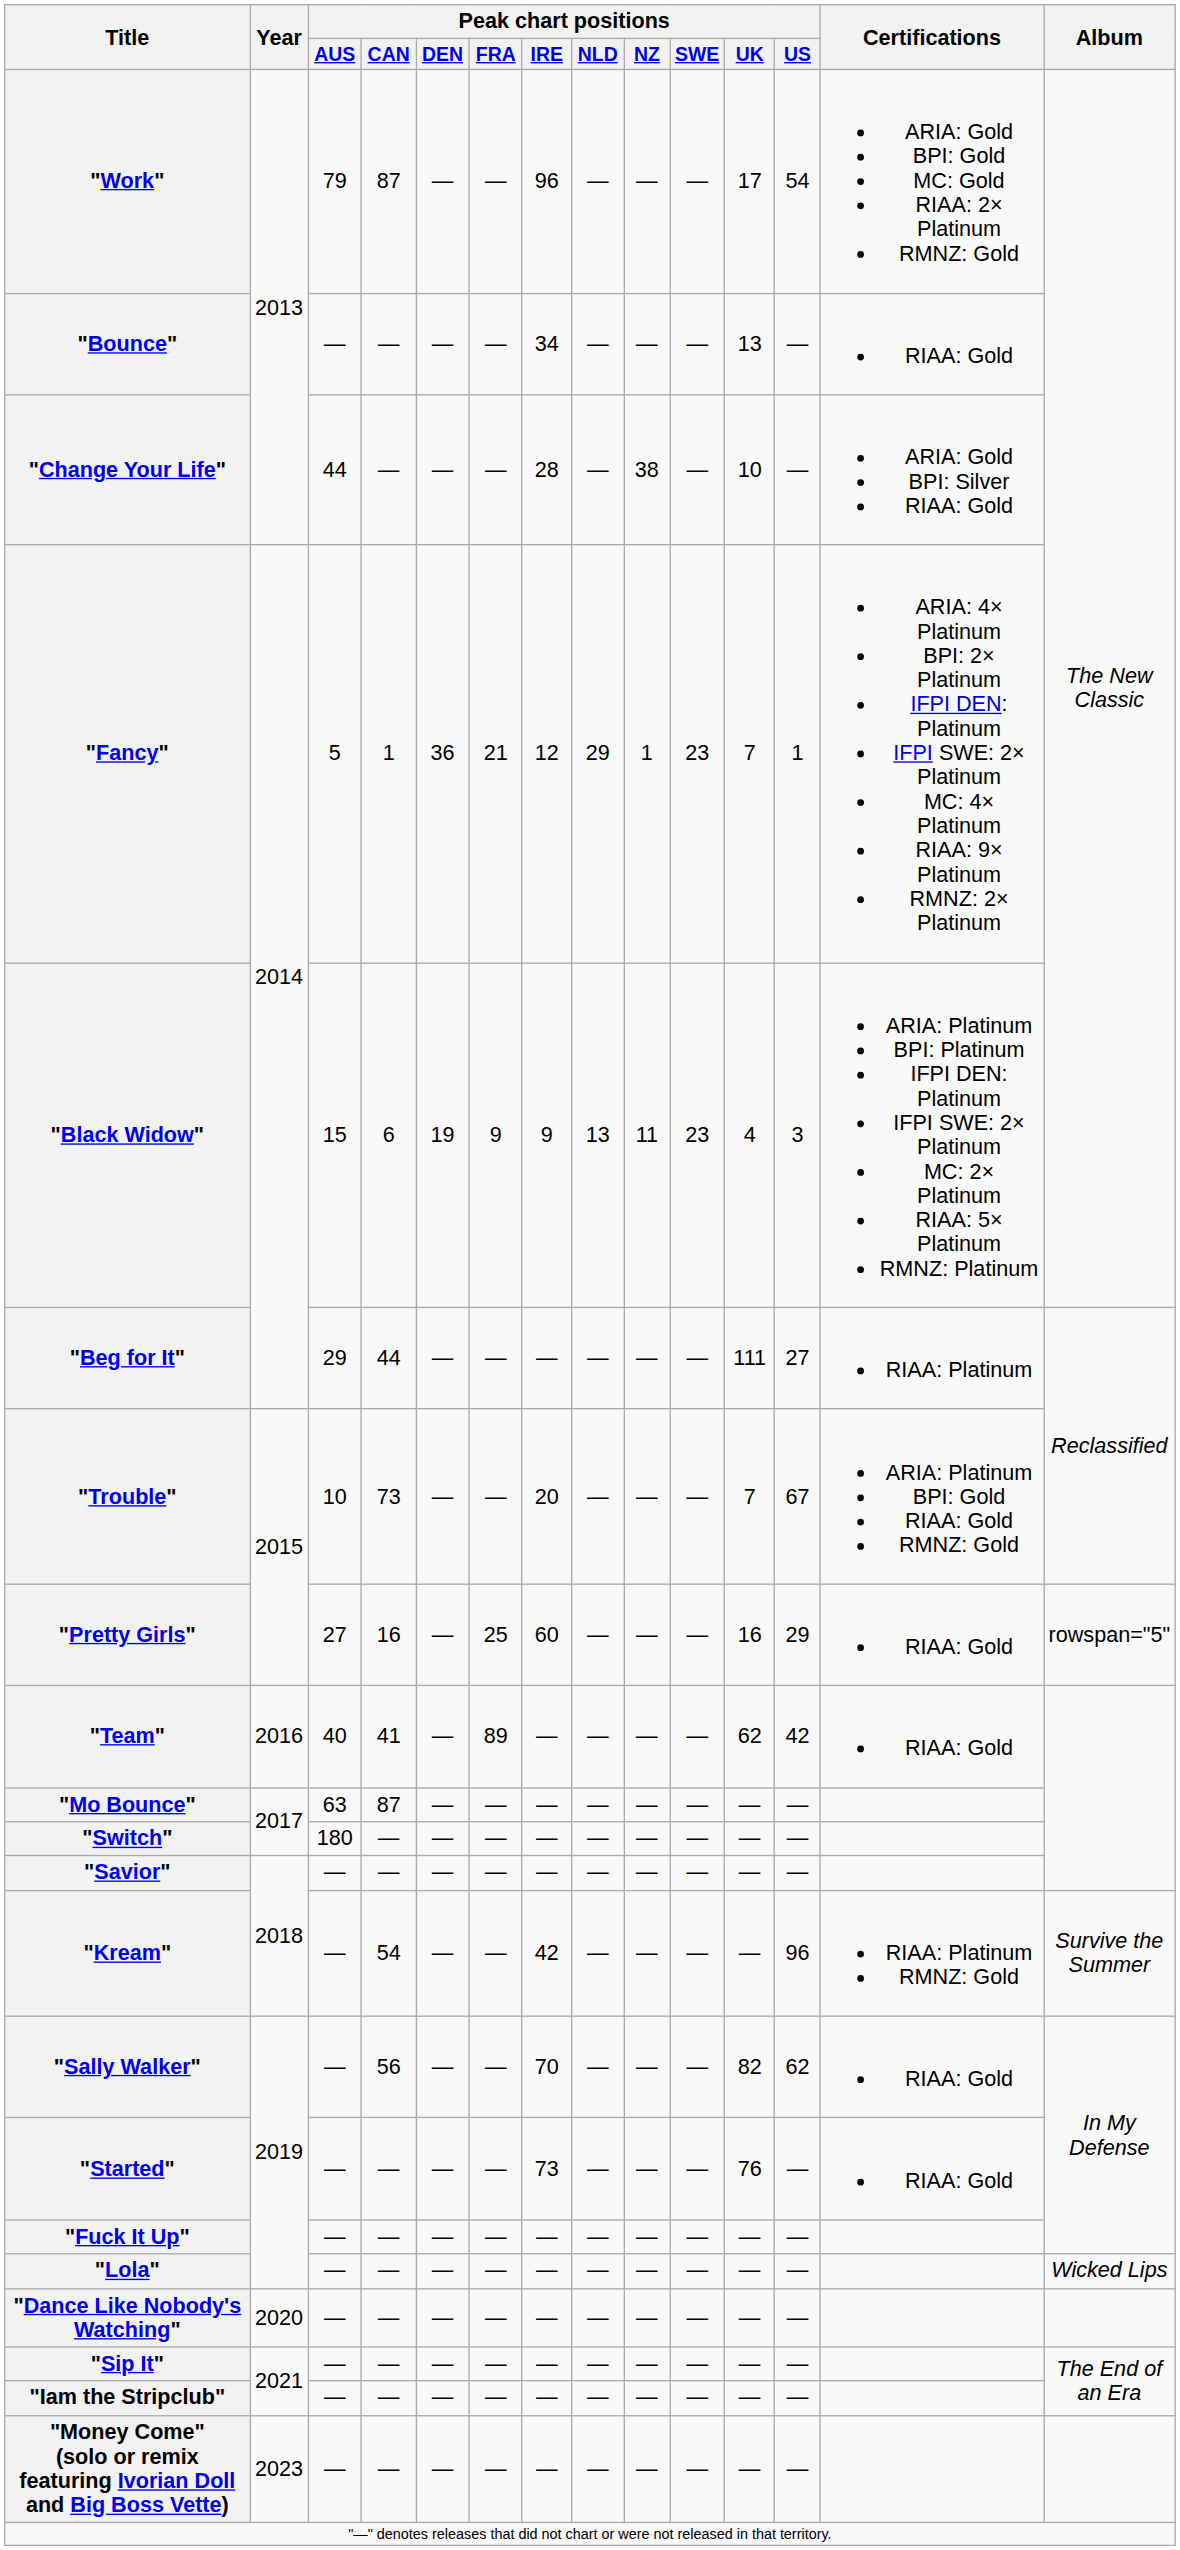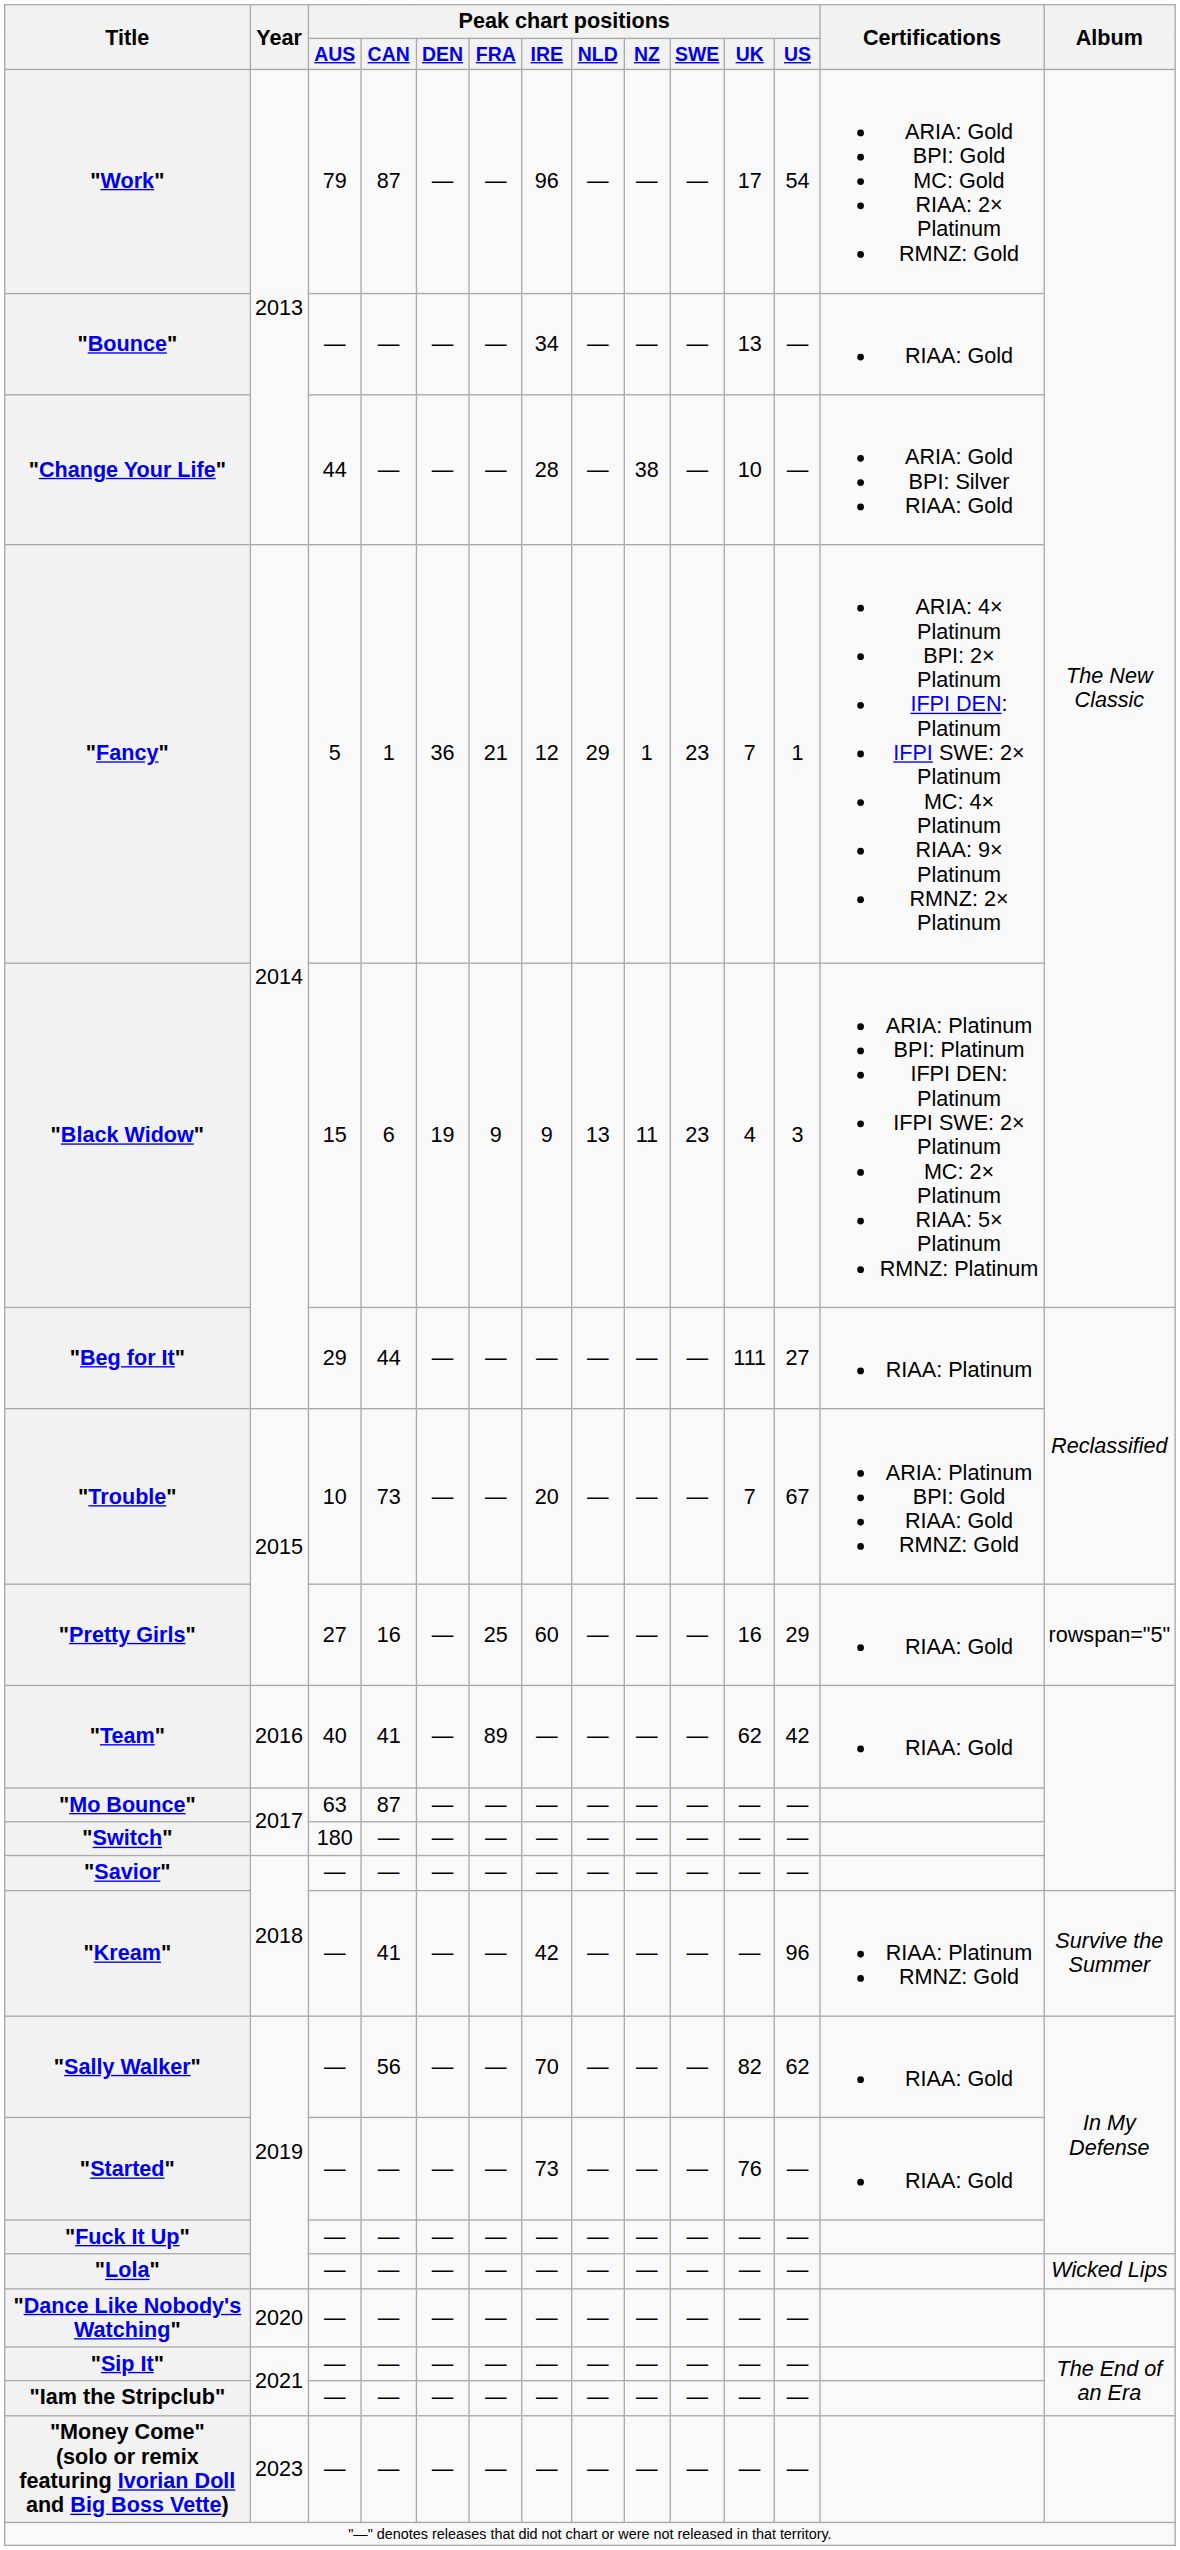(389, 1952) 54 -> (389, 1952) 41
